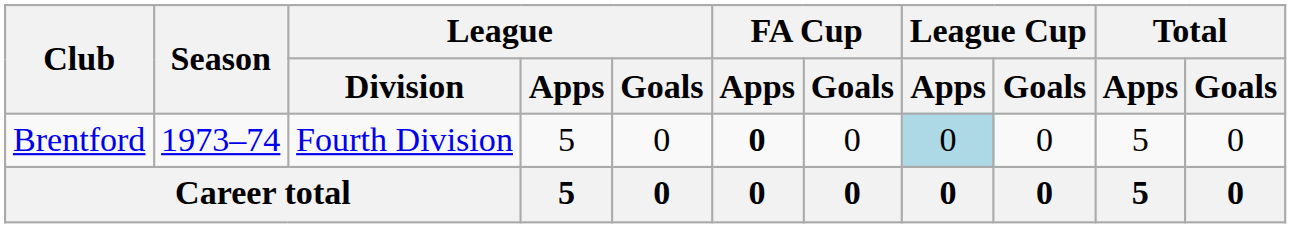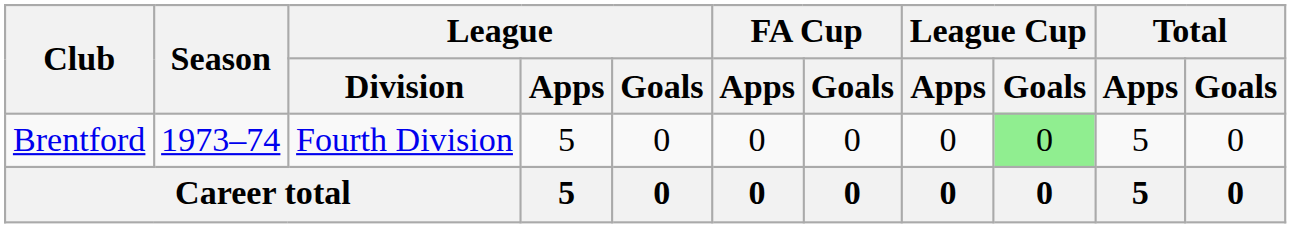(757, 139) bold -> (757, 139) normal
(948, 139) lightblue background -> (948, 139) no background
(1045, 139) no background -> (1045, 139) lightgreen background
